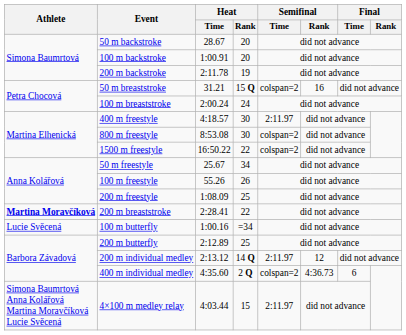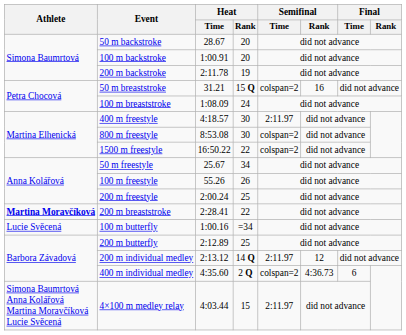(214, 104) 2:00.24 -> (214, 104) 1:08.09
(214, 197) 1:08.09 -> (214, 197) 2:00.24
